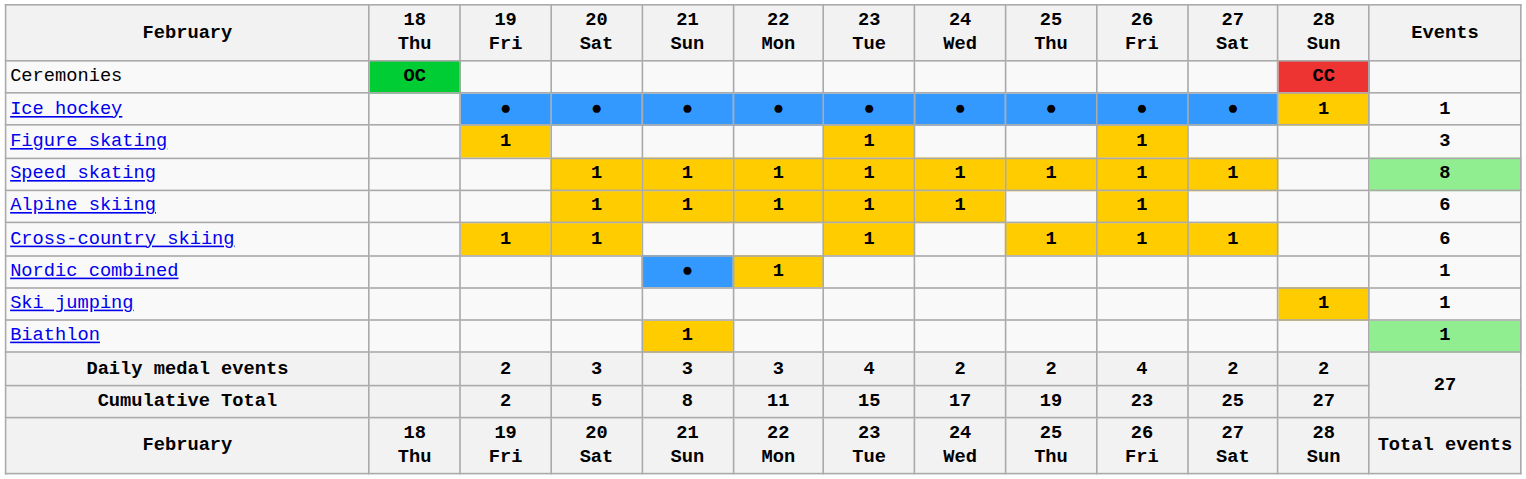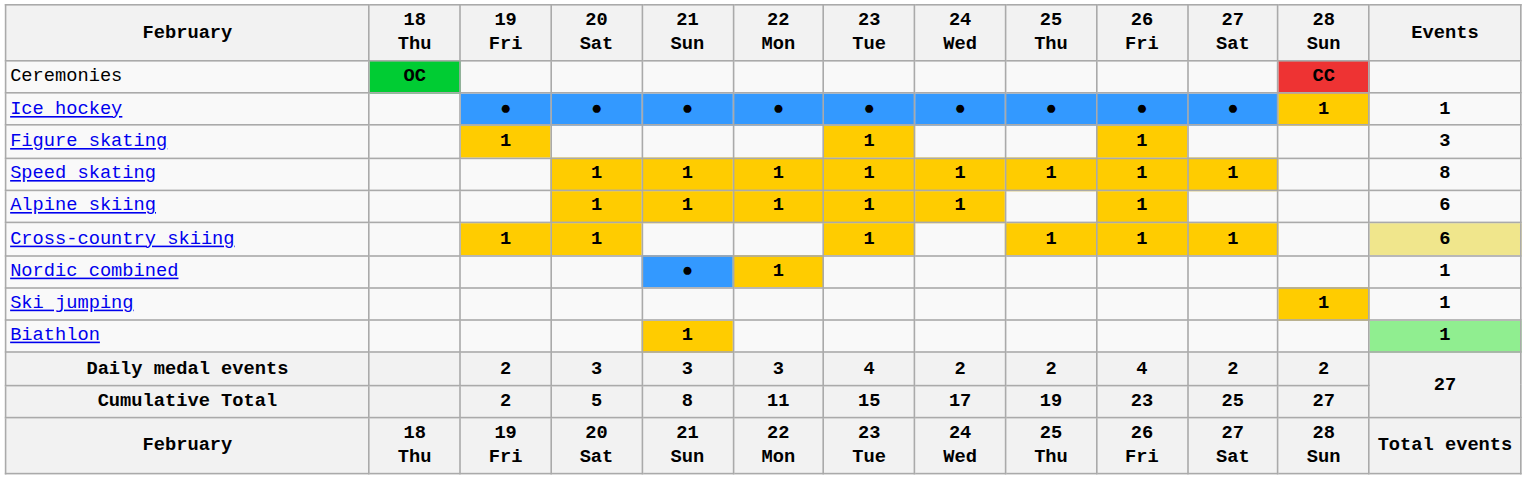(1445, 174) lightgreen background -> (1445, 174) no background
(1445, 239) no background -> (1445, 239) khaki background
